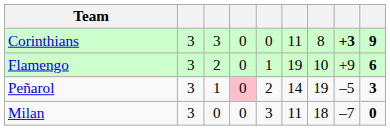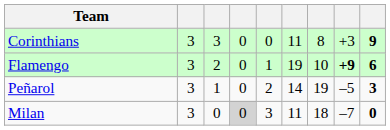(347, 40) bold -> (347, 40) normal
(347, 64) normal -> (347, 64) bold
(243, 88) pink background -> (243, 88) no background
(243, 112) no background -> (243, 112) lightgrey background
